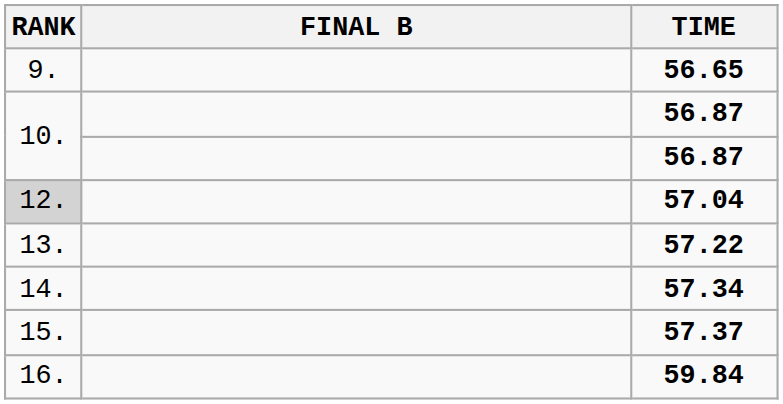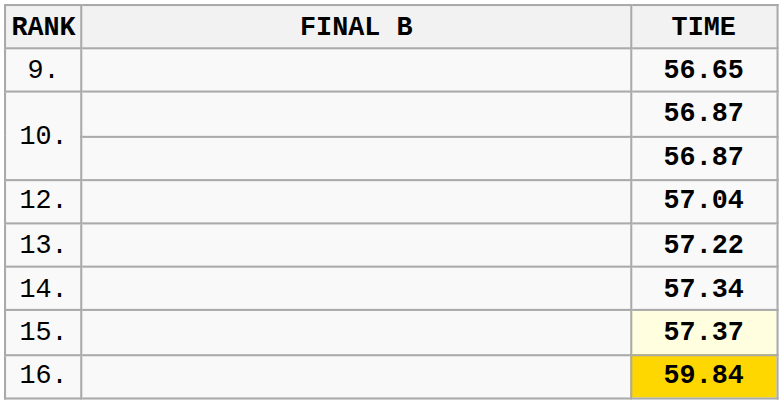(44, 201) lightgrey background -> (44, 201) no background
(704, 332) no background -> (704, 332) lightyellow background
(704, 376) no background -> (704, 376) gold background
